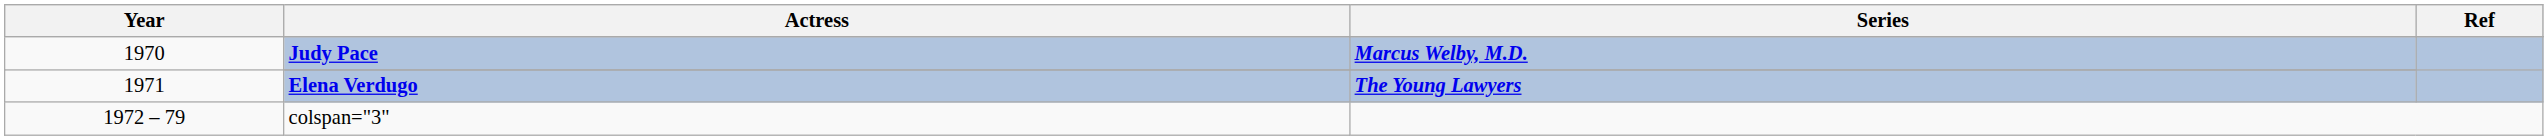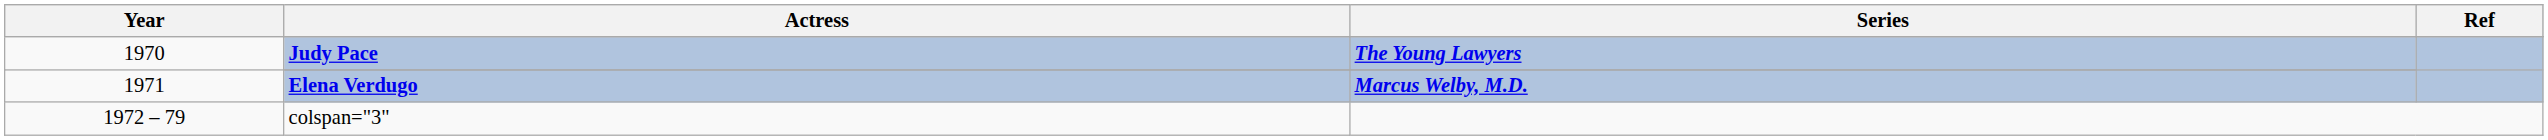(1441, 53) Marcus Welby, M.D. -> (1438, 53) The Young Lawyers
(1438, 85) The Young Lawyers -> (1441, 85) Marcus Welby, M.D.
